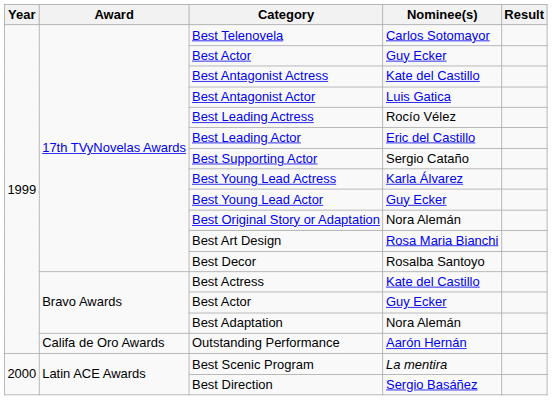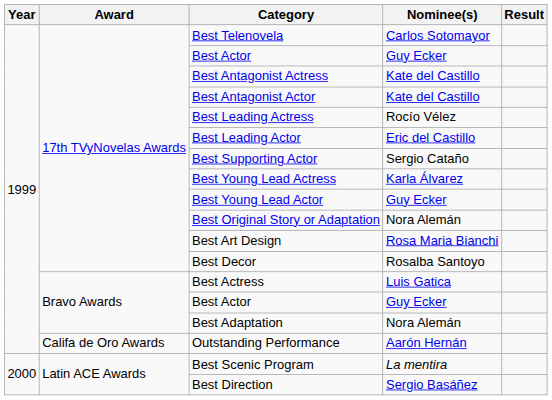(418, 96) Luis Gatica -> (433, 96) Kate del Castillo
(433, 281) Kate del Castillo -> (418, 281) Luis Gatica
